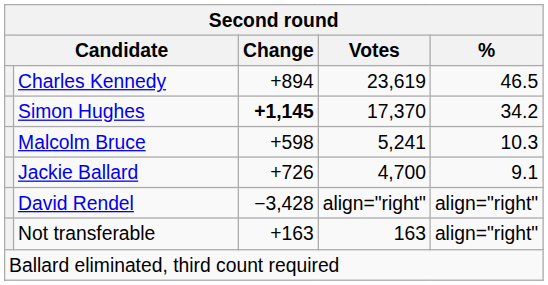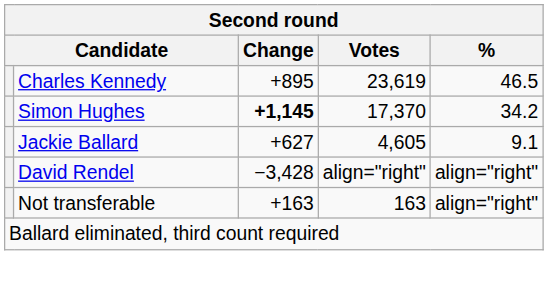(292, 81) +894 -> (292, 81) +895
- row: (82, 142)
(292, 173) +726 -> (292, 142) +627
(402, 173) 4,700 -> (402, 142) 4,605
